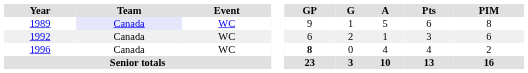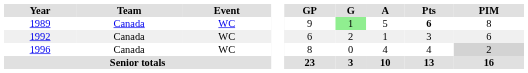(129, 23) lavender background -> (129, 23) no background
(351, 23) no background -> (351, 23) lightgreen background
(429, 23) normal -> (429, 23) bold
(310, 49) bold -> (310, 49) normal
(489, 49) no background -> (489, 49) lightgrey background
